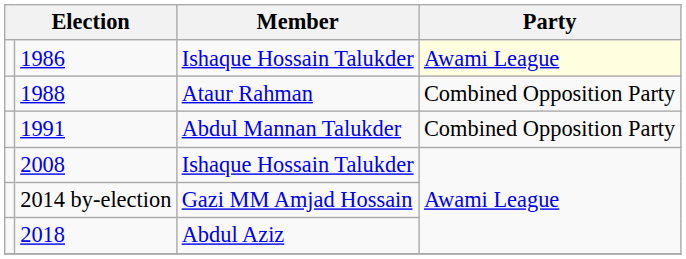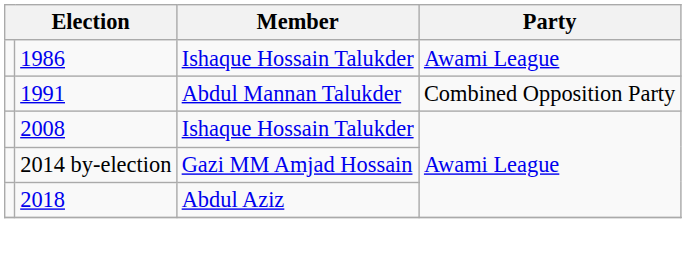(492, 57) lightyellow background -> (492, 57) no background
- row: (43, 93)
